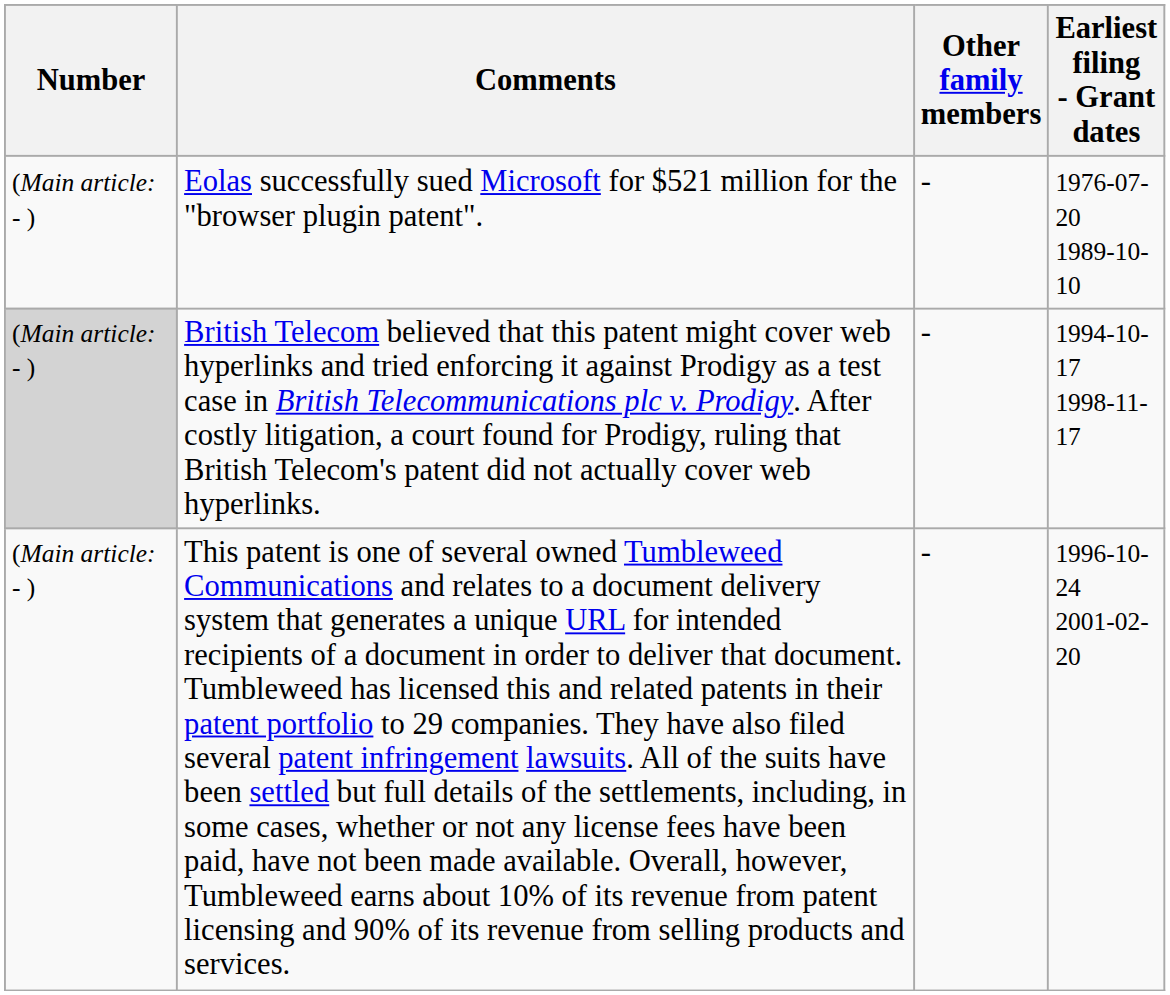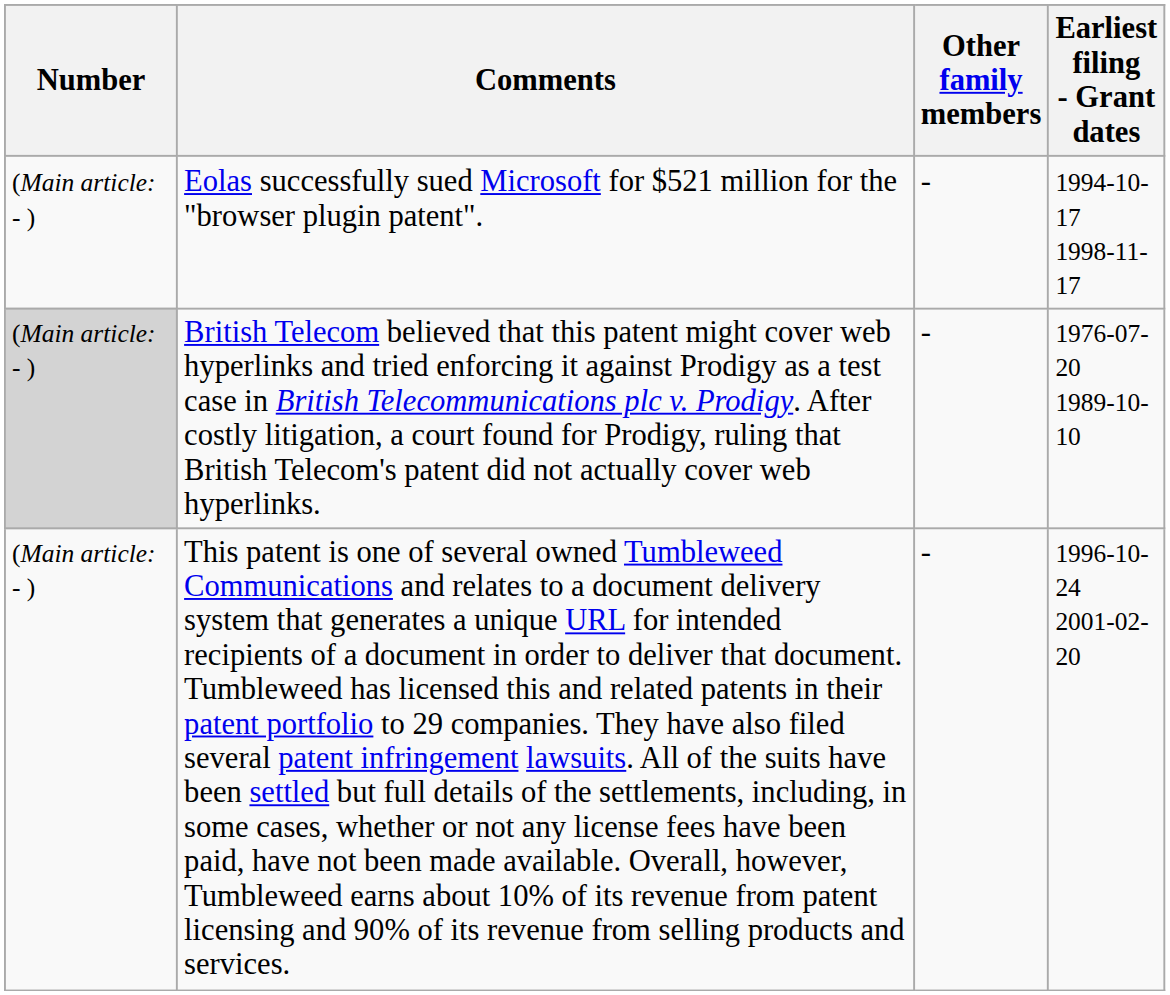(1102, 233) 1976-07-20 1989-10-10 -> (1102, 233) 1994-10-17 1998-11-17
(1102, 385) 1994-10-17 1998-11-17 -> (1102, 385) 1976-07-20 1989-10-10
